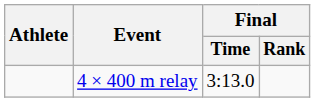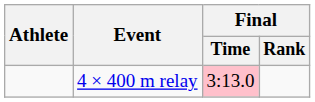(230, 81) no background -> (230, 81) pink background
